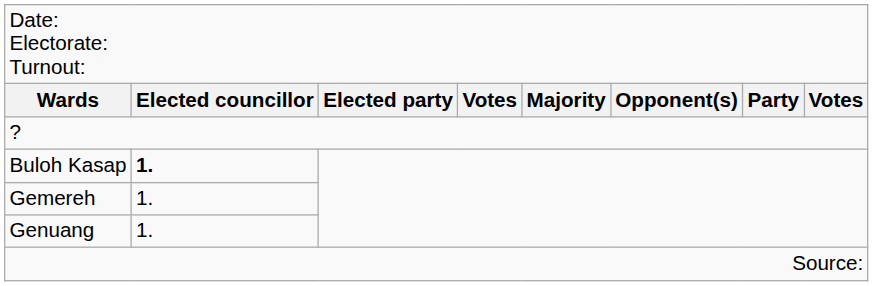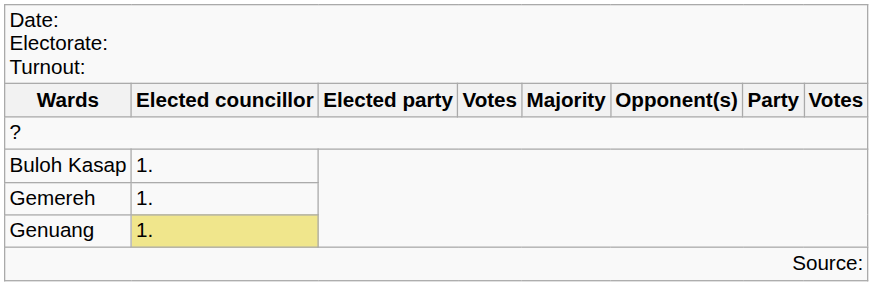(145, 165) bold -> (145, 165) normal
(145, 230) no background -> (145, 230) khaki background
